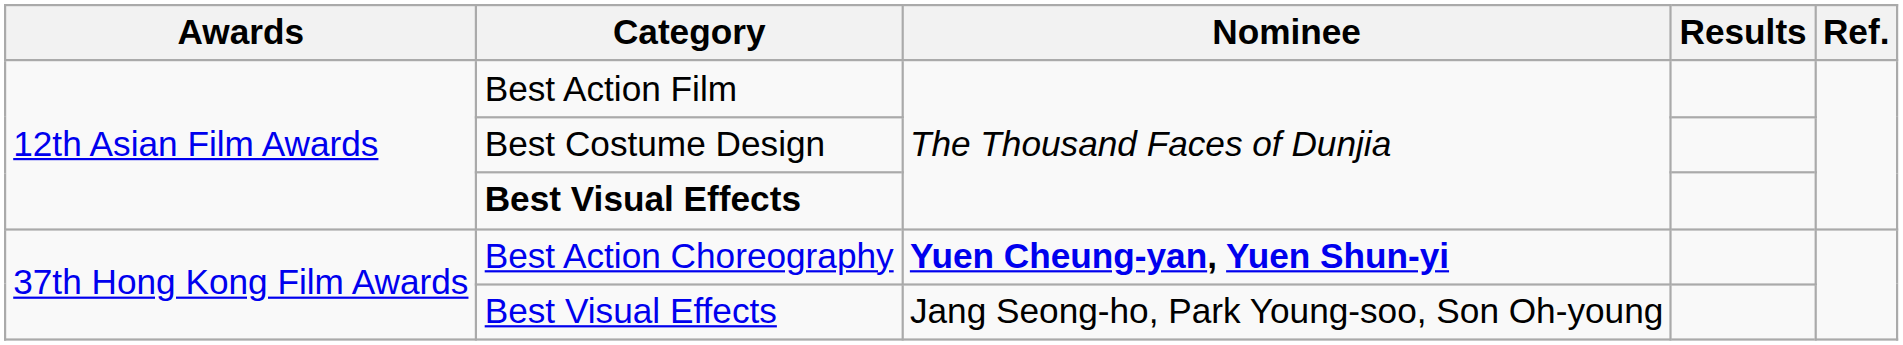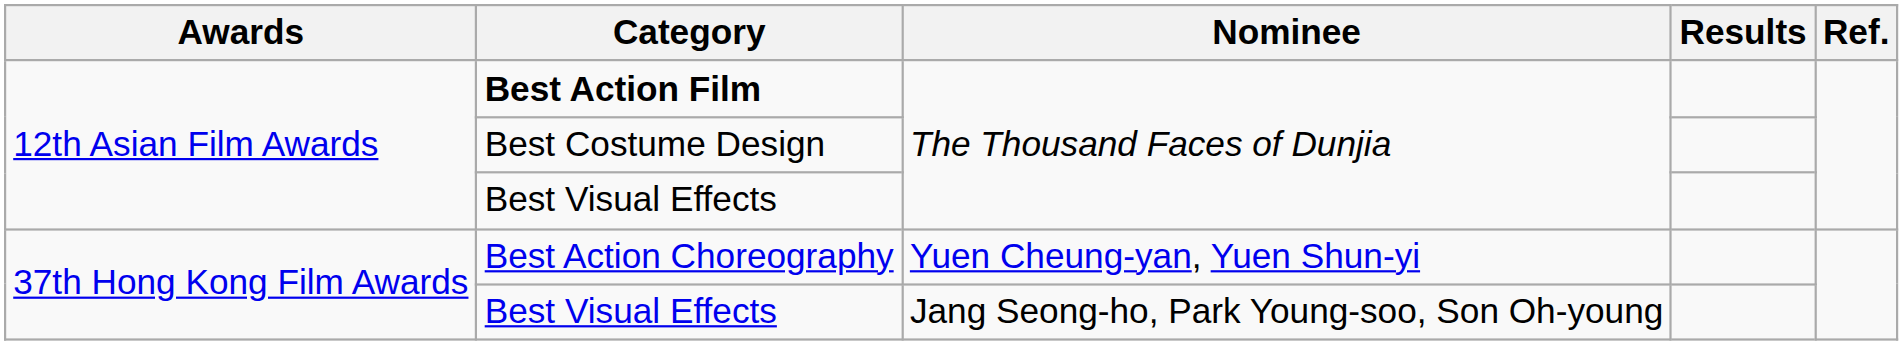(611, 88) normal -> (623, 88) bold
(643, 199) bold -> (631, 199) normal
(1179, 255) bold -> (1165, 255) normal
